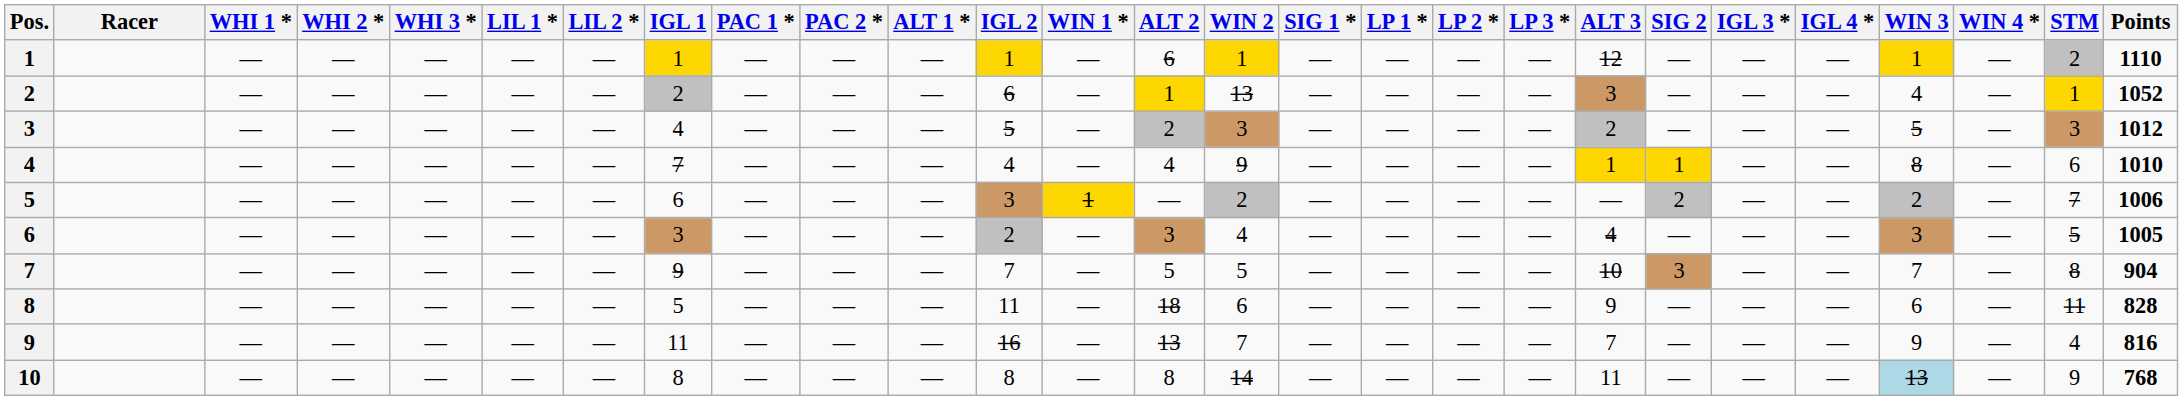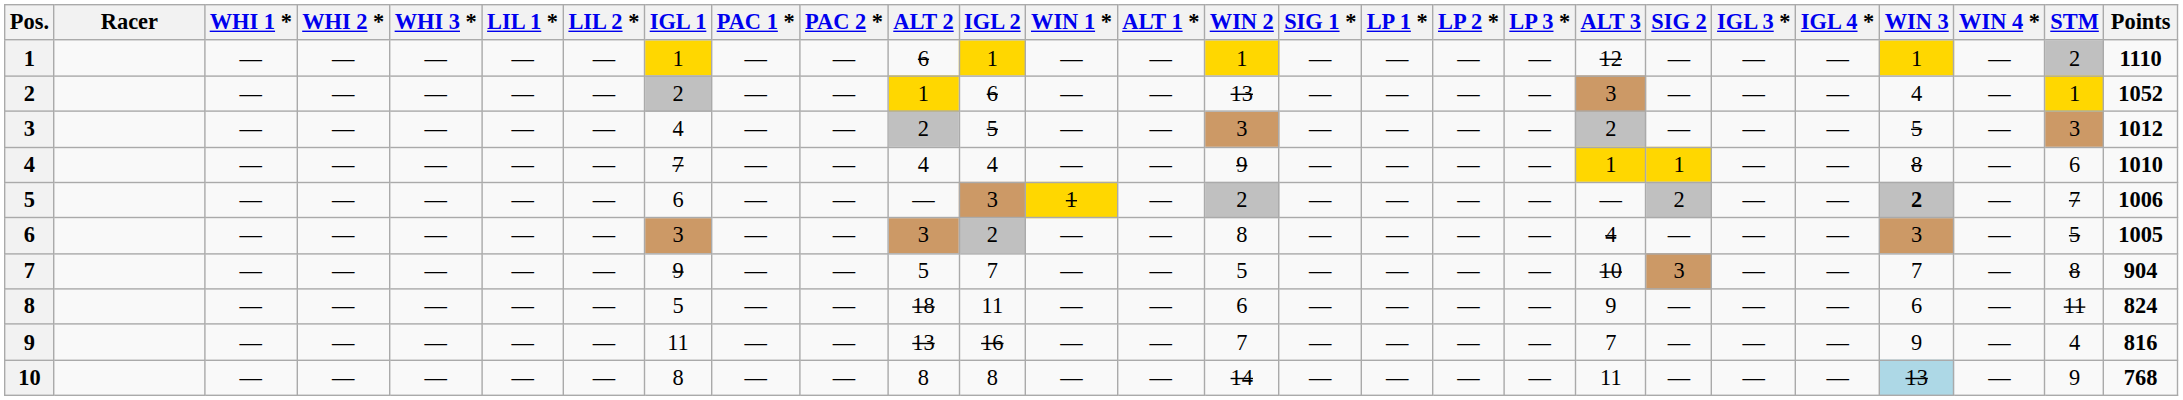columns swapped: (932, 22) <-> (1169, 22)
(1917, 199) normal -> (1917, 199) bold
(1242, 235) 4 -> (1242, 235) 8
(2141, 306) 828 -> (2141, 306) 824
